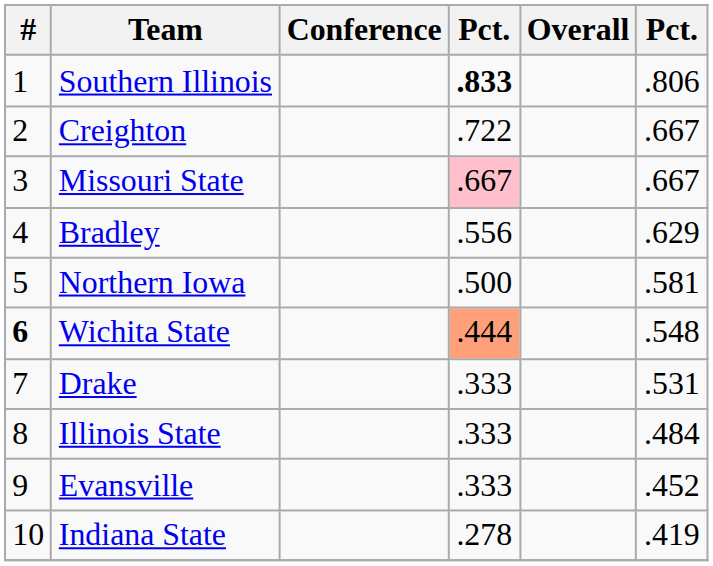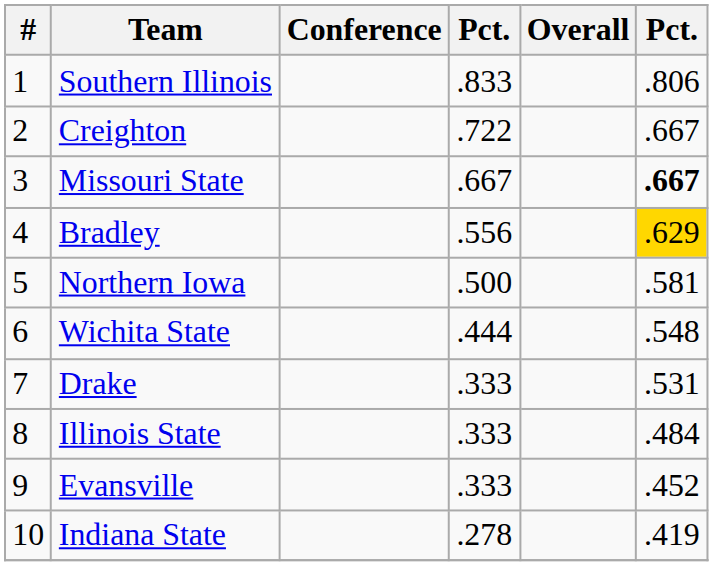(484, 80) bold -> (484, 80) normal
(484, 181) pink background -> (484, 181) no background
(672, 181) normal -> (672, 181) bold
(672, 231) no background -> (672, 231) gold background
(20, 332) bold -> (20, 332) normal
(484, 332) lightsalmon background -> (484, 332) no background
